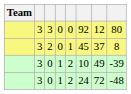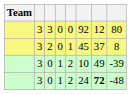(99, 81) normal -> (99, 81) bold
